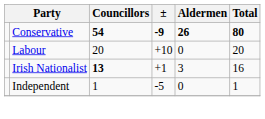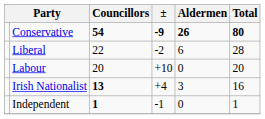+ row: (29, 50)
(161, 68) +1 -> (161, 86) +4
(95, 86) normal -> (95, 104) bold
(159, 86) -5 -> (159, 104) -1
